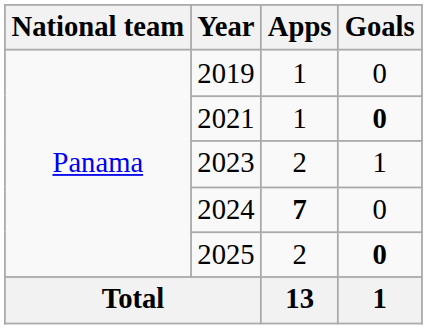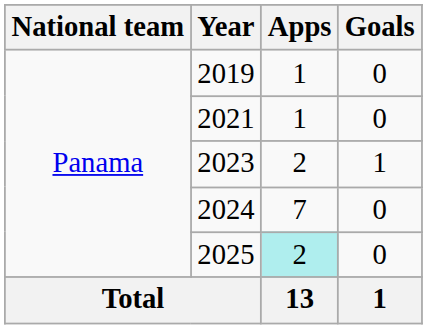(380, 118) bold -> (380, 118) normal
(300, 208) bold -> (300, 208) normal
(300, 254) no background -> (300, 254) paleturquoise background
(380, 254) bold -> (380, 254) normal
